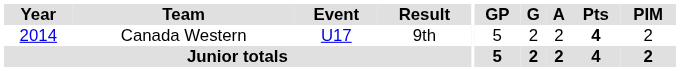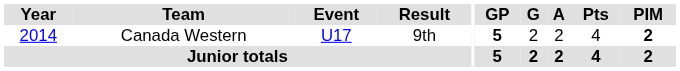(497, 35) normal -> (497, 35) bold
(596, 35) bold -> (596, 35) normal
(648, 35) normal -> (648, 35) bold
